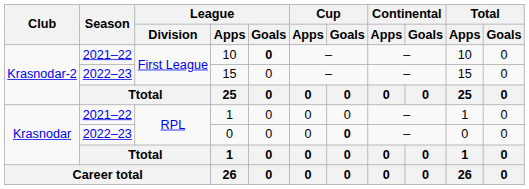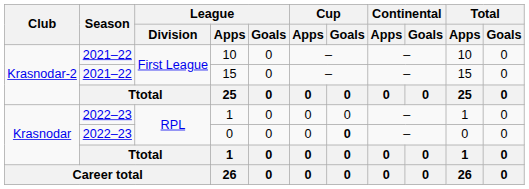(269, 54) bold -> (269, 54) normal
(107, 74) 2022–23 -> (107, 74) 2021–22
(107, 114) 2021–22 -> (107, 114) 2022–23
